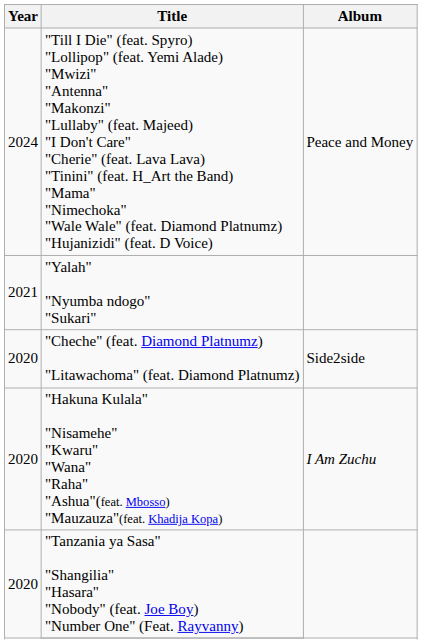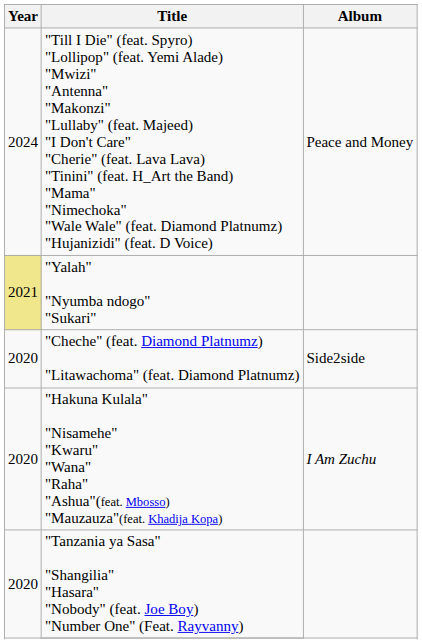(23, 292) no background -> (23, 292) khaki background
